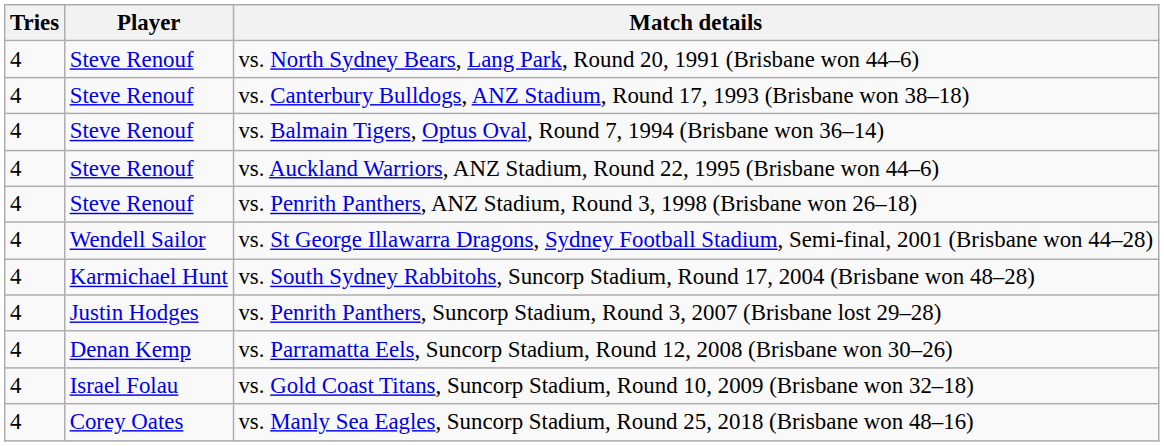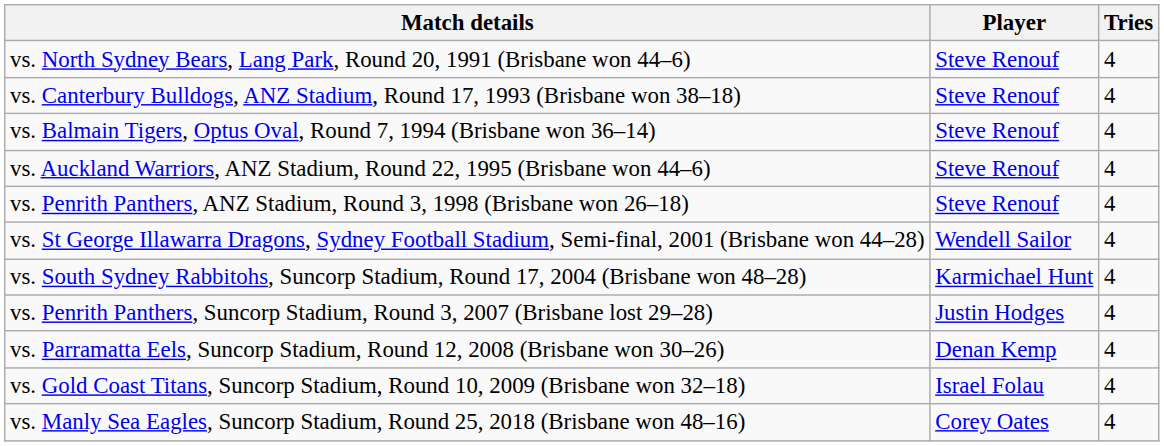columns swapped: (35, 22) <-> (696, 22)
